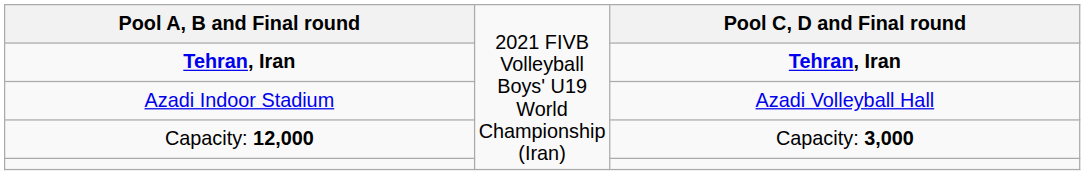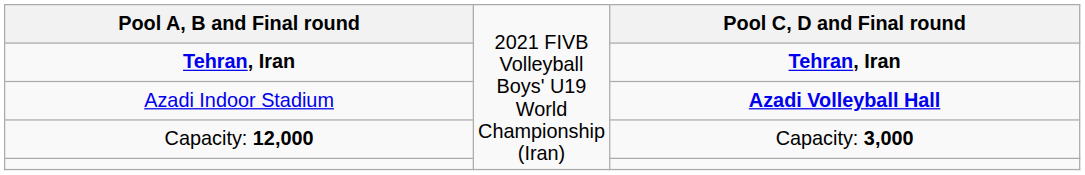(845, 100) normal -> (845, 100) bold
